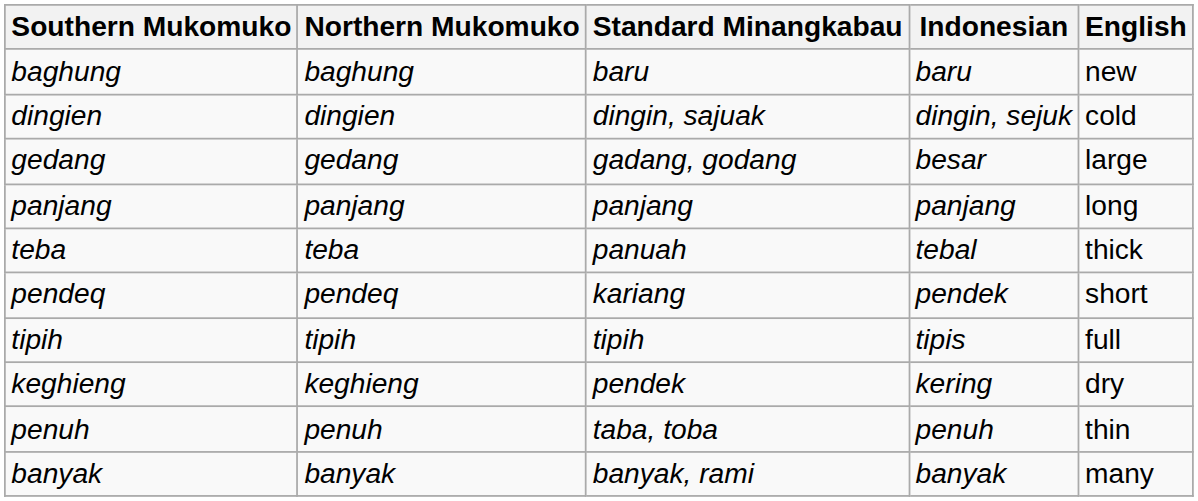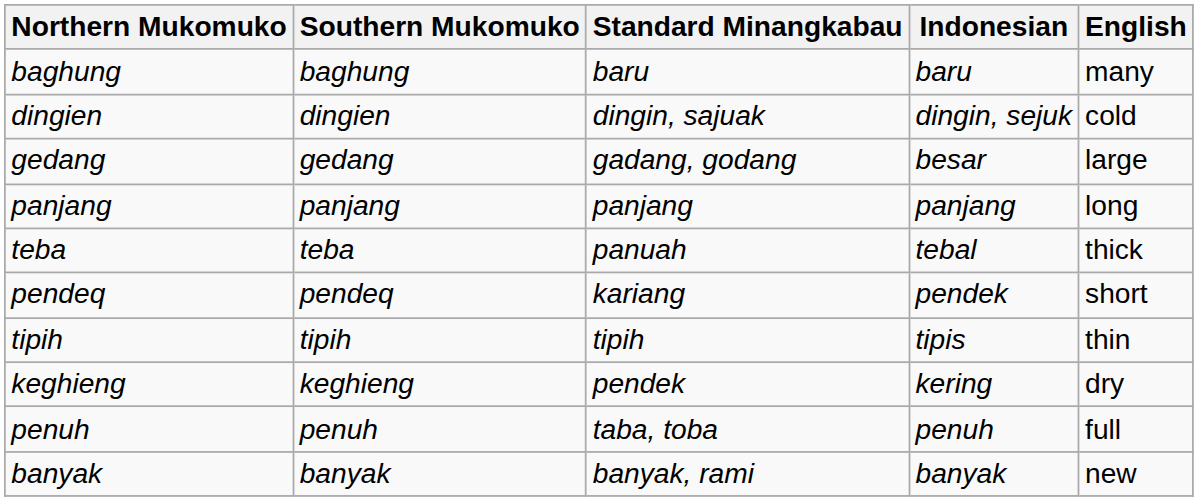columns swapped: (442, 26) <-> (151, 26)
(1111, 71) new -> (1119, 71) many
(1103, 339) full -> (1108, 339) thin
(1108, 428) thin -> (1103, 428) full
(1119, 473) many -> (1111, 473) new
